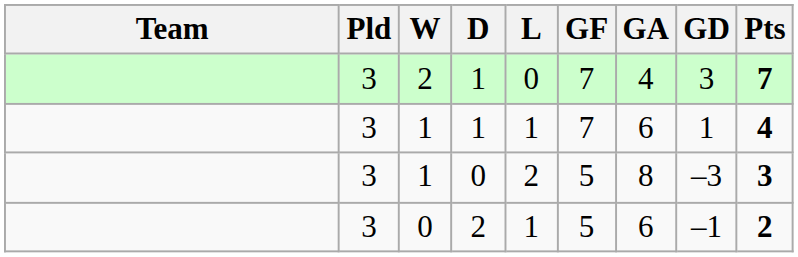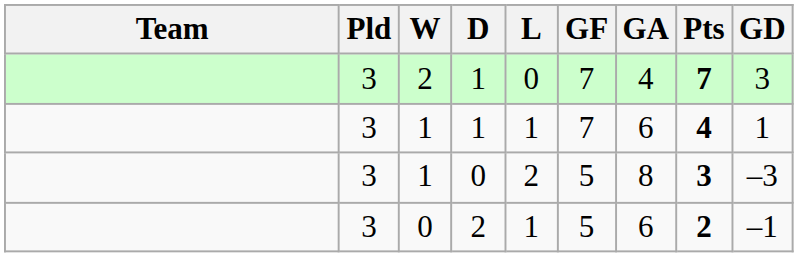columns swapped: (707, 29) <-> (765, 29)
